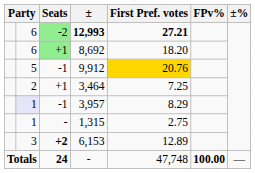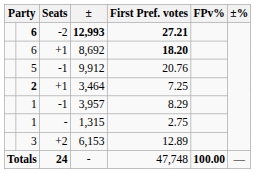(34, 31) normal -> (34, 31) bold
(63, 31) lightgreen background -> (63, 31) no background
(61, 50) lightgreen background -> (61, 50) no background
(175, 50) normal -> (175, 50) bold
(175, 68) gold background -> (175, 68) no background
(34, 86) normal -> (34, 86) bold
(34, 104) lavender background -> (34, 104) no background
(61, 141) bold -> (61, 141) normal
